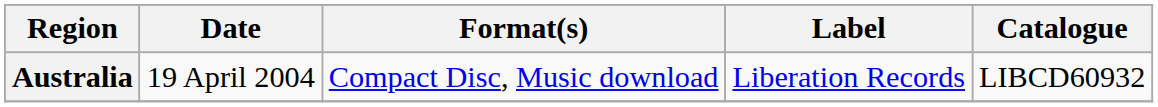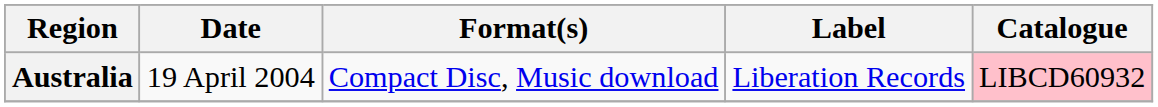(1062, 76) no background -> (1062, 76) pink background
